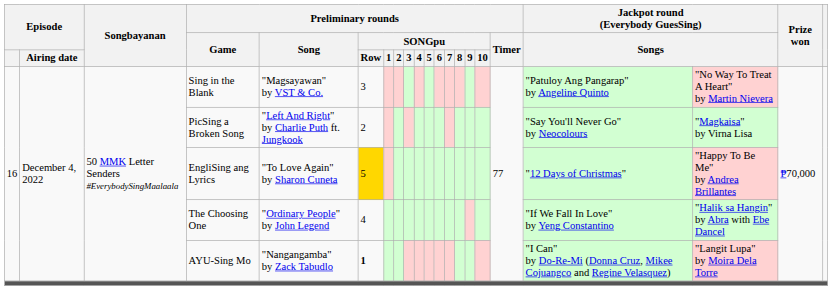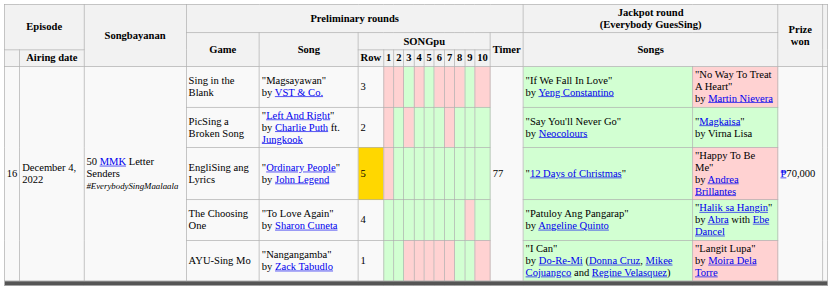(577, 86) "Patuloy Ang Pangarap" by Angeline Quinto -> (570, 86) "If We Fall In Love" by Yeng Constantino
(300, 173) "To Love Again" by Sharon Cuneta -> (301, 173) "Ordinary People" by John Legend
(301, 220) "Ordinary People" by John Legend -> (300, 220) "To Love Again" by Sharon Cuneta
(570, 220) "If We Fall In Love" by Yeng Constantino -> (577, 220) "Patuloy Ang Pangarap" by Angeline Quinto
(363, 260) bold -> (363, 260) normal
